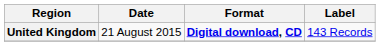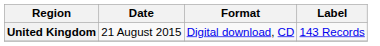(244, 31) bold -> (240, 31) normal
